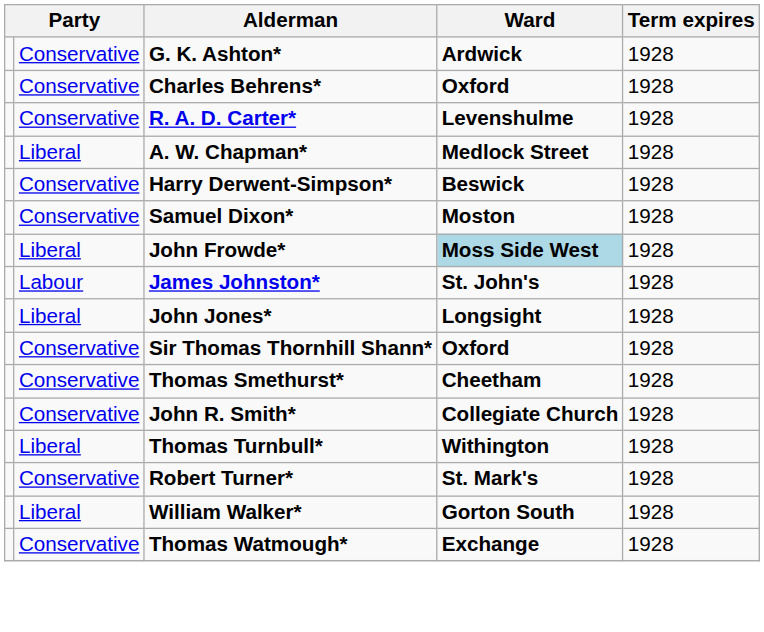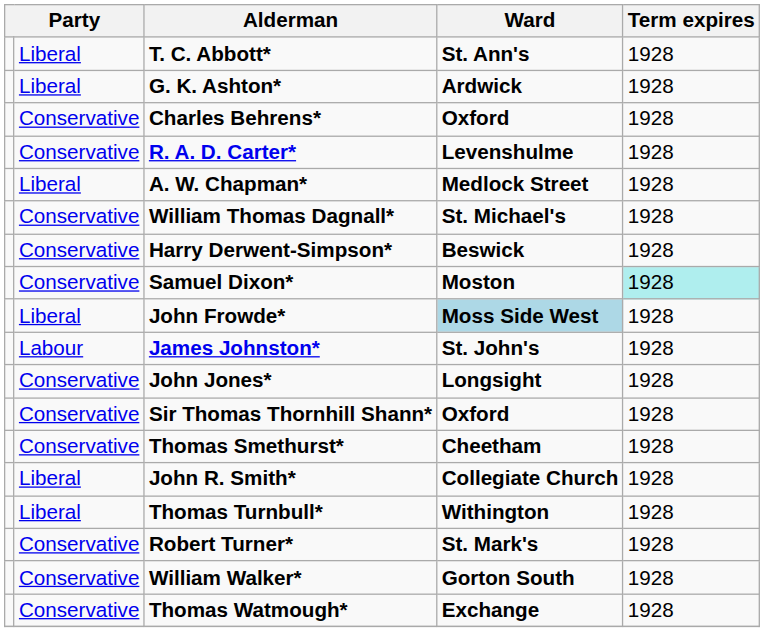+ row: (210, 53)
(79, 53) Conservative -> (50, 86) Liberal
+ row: (272, 217)
(651, 217) no background -> (651, 282) paleturquoise background
(50, 315) Liberal -> (79, 380) Conservative
(79, 413) Conservative -> (50, 479) Liberal
(50, 511) Liberal -> (79, 577) Conservative
